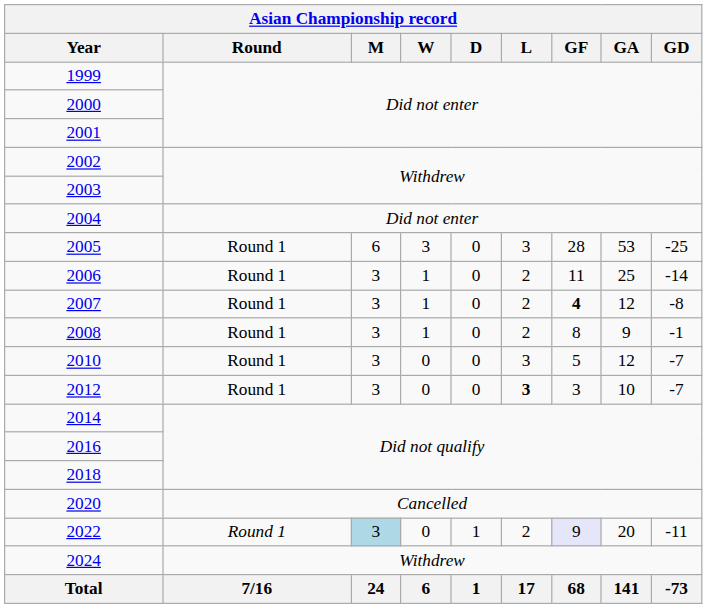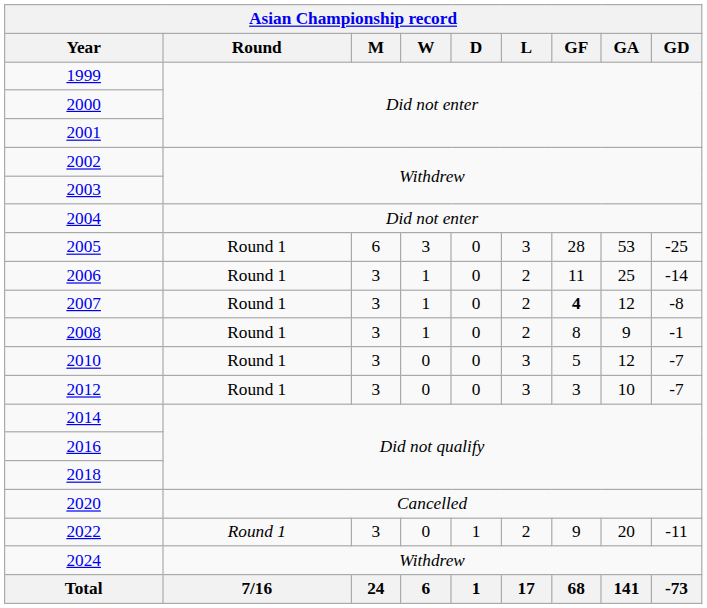(526, 389) bold -> (526, 389) normal
(376, 532) lightblue background -> (376, 532) no background
(576, 532) lavender background -> (576, 532) no background
